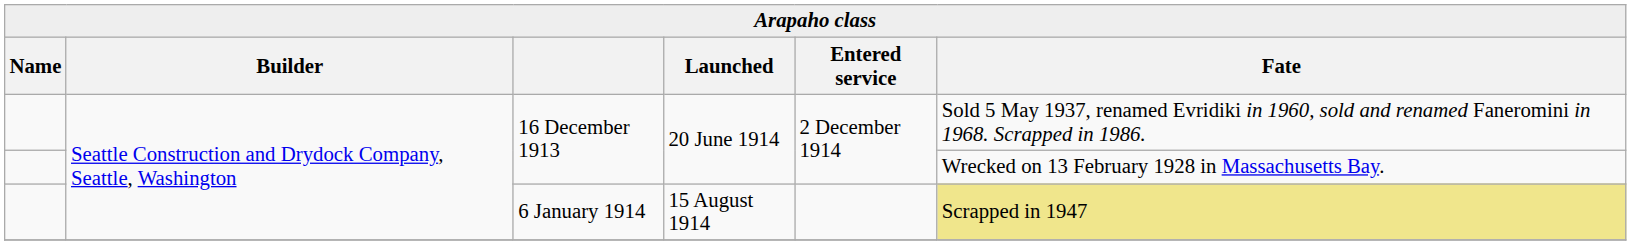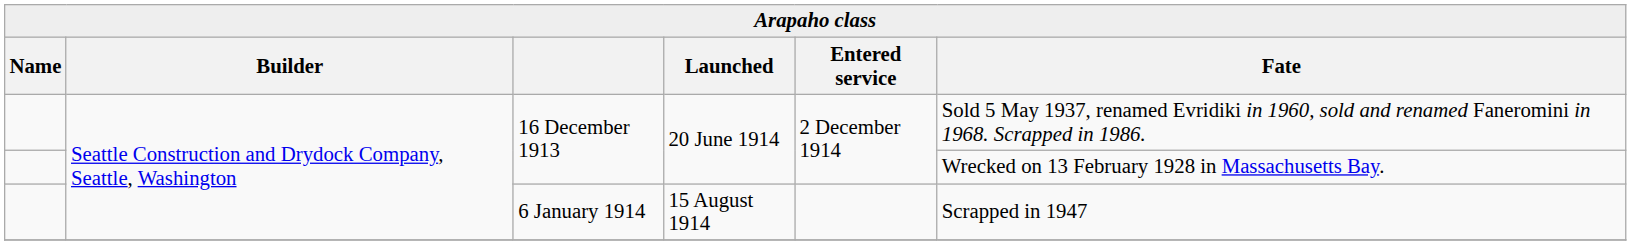(1015, 211) khaki background -> (1015, 211) no background
